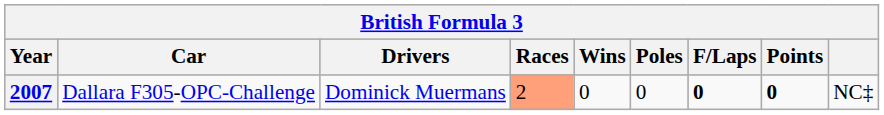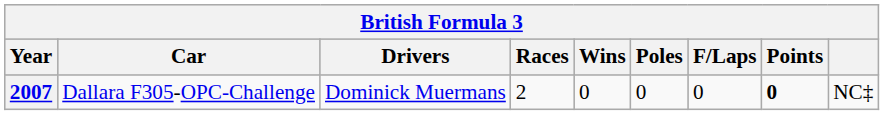(521, 91) lightsalmon background -> (521, 91) no background
(698, 91) bold -> (698, 91) normal
